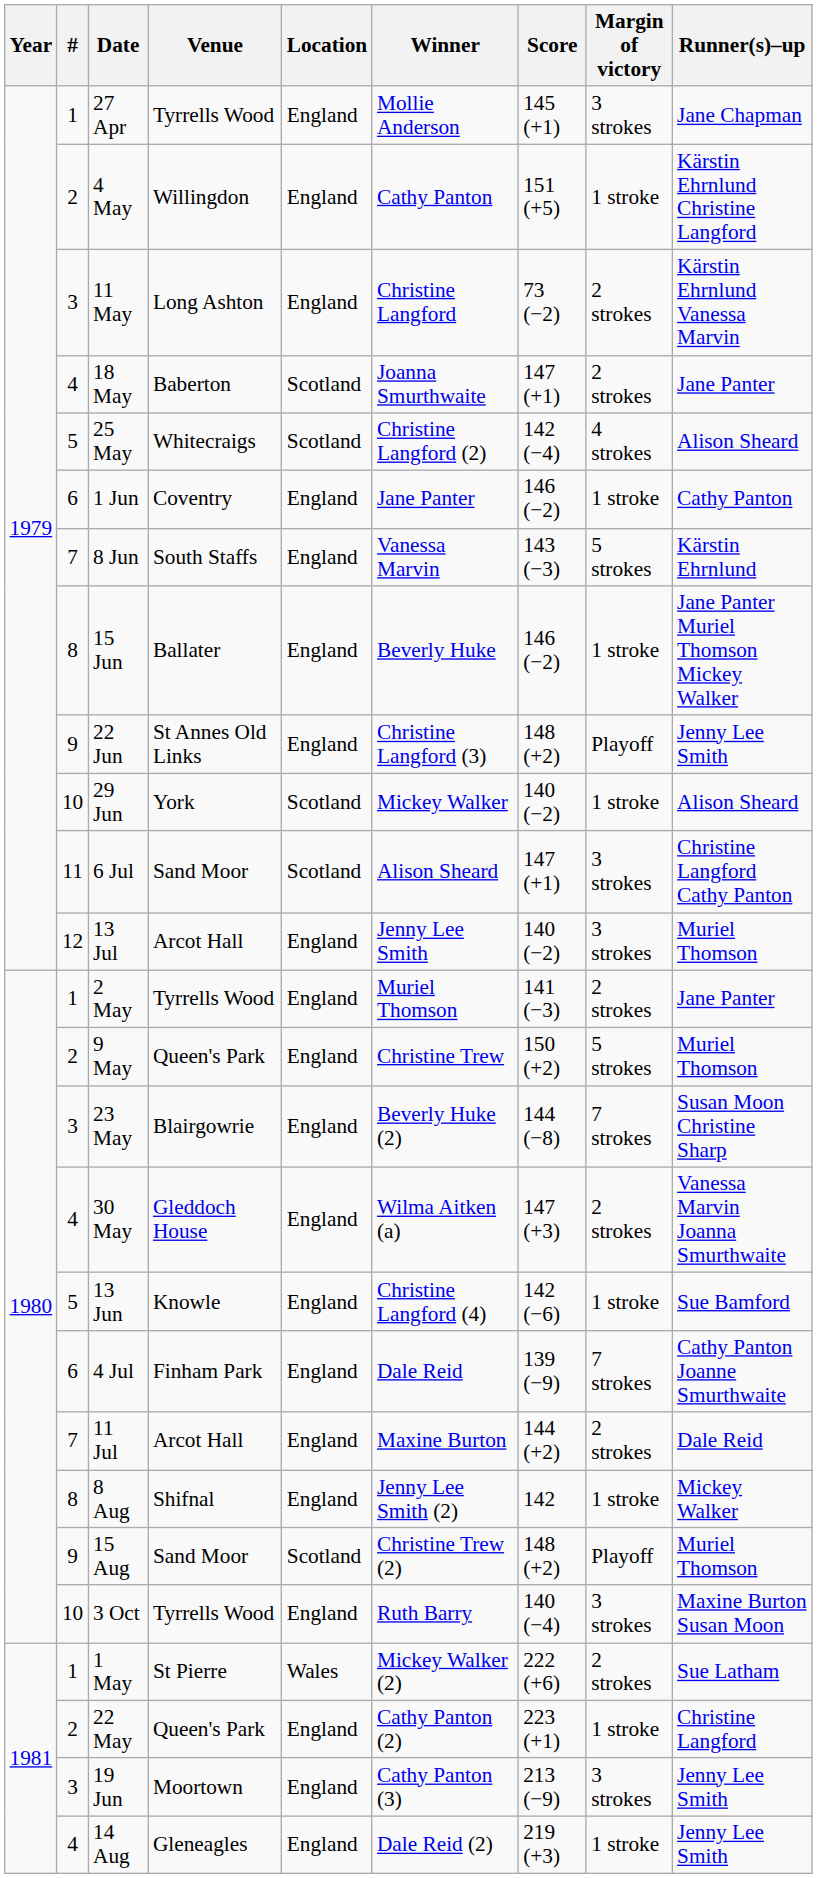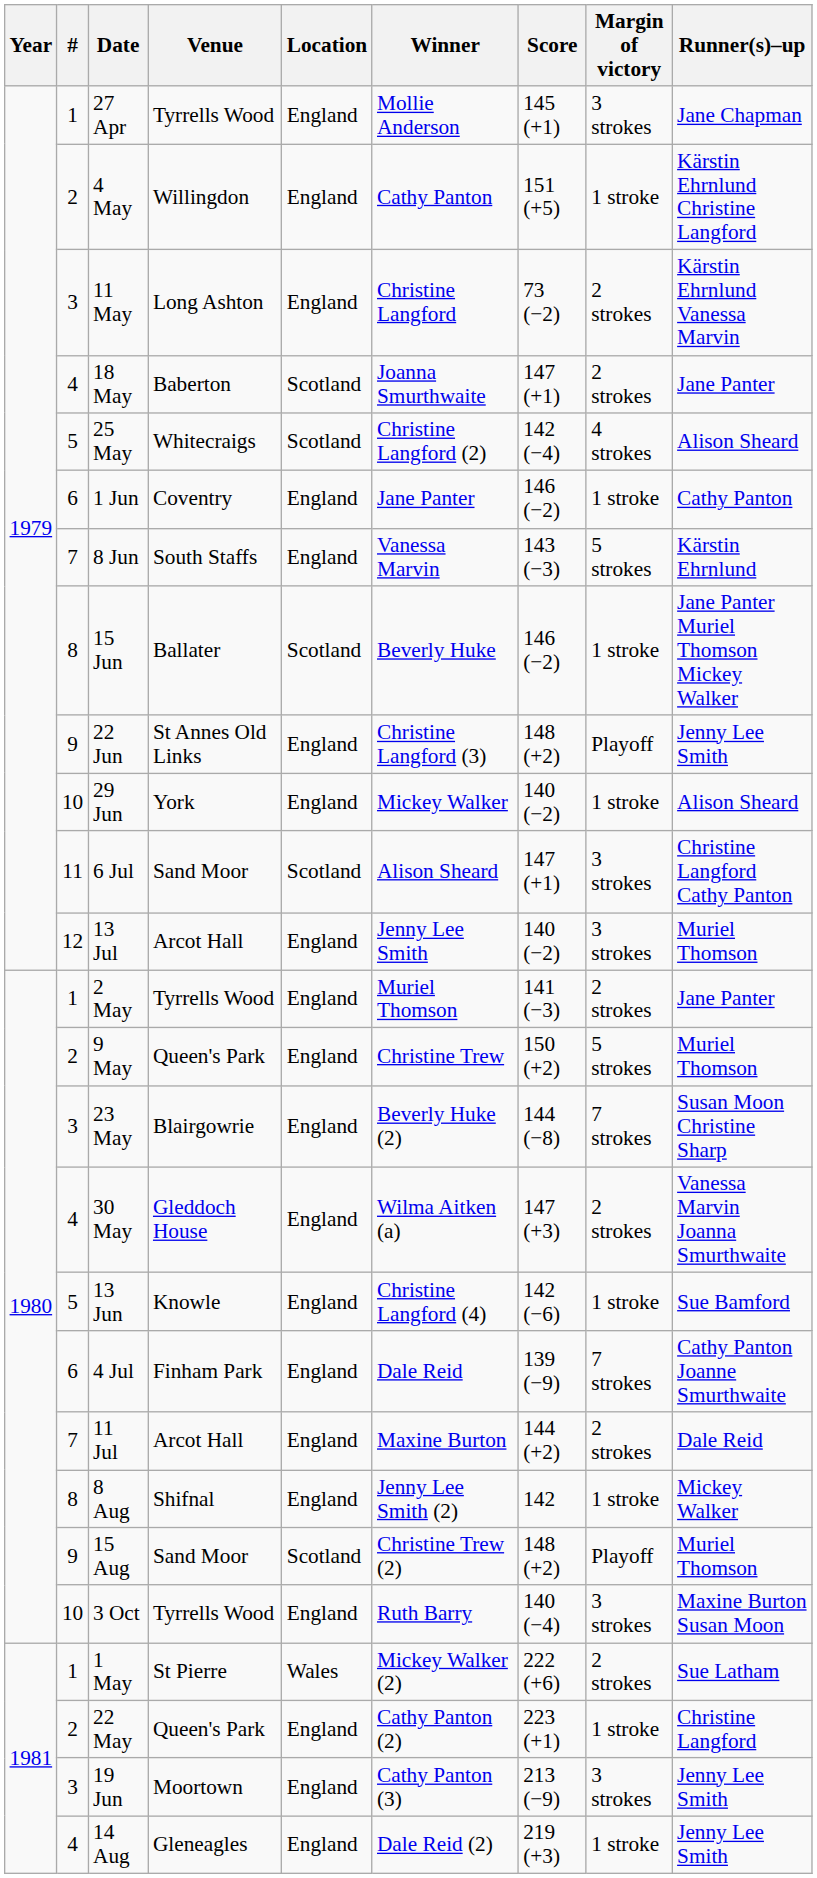(322, 650) England -> (324, 650) Scotland
(324, 801) Scotland -> (322, 801) England
